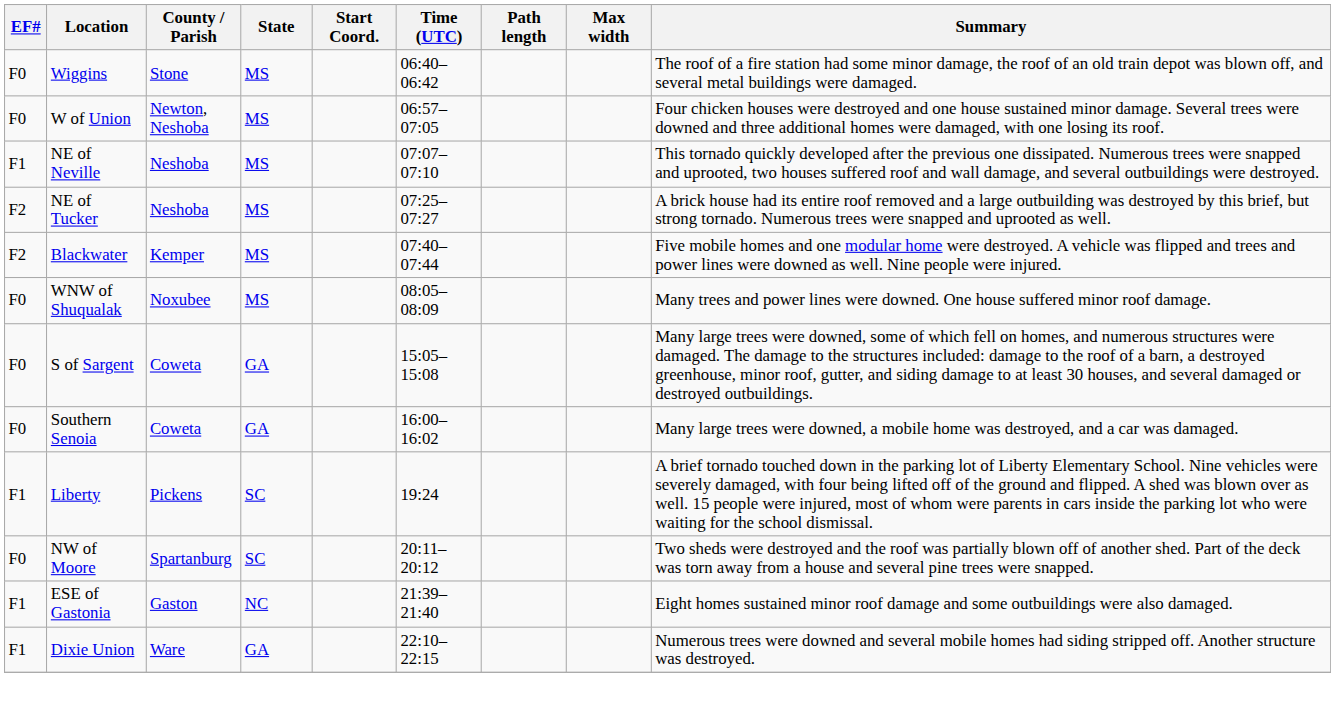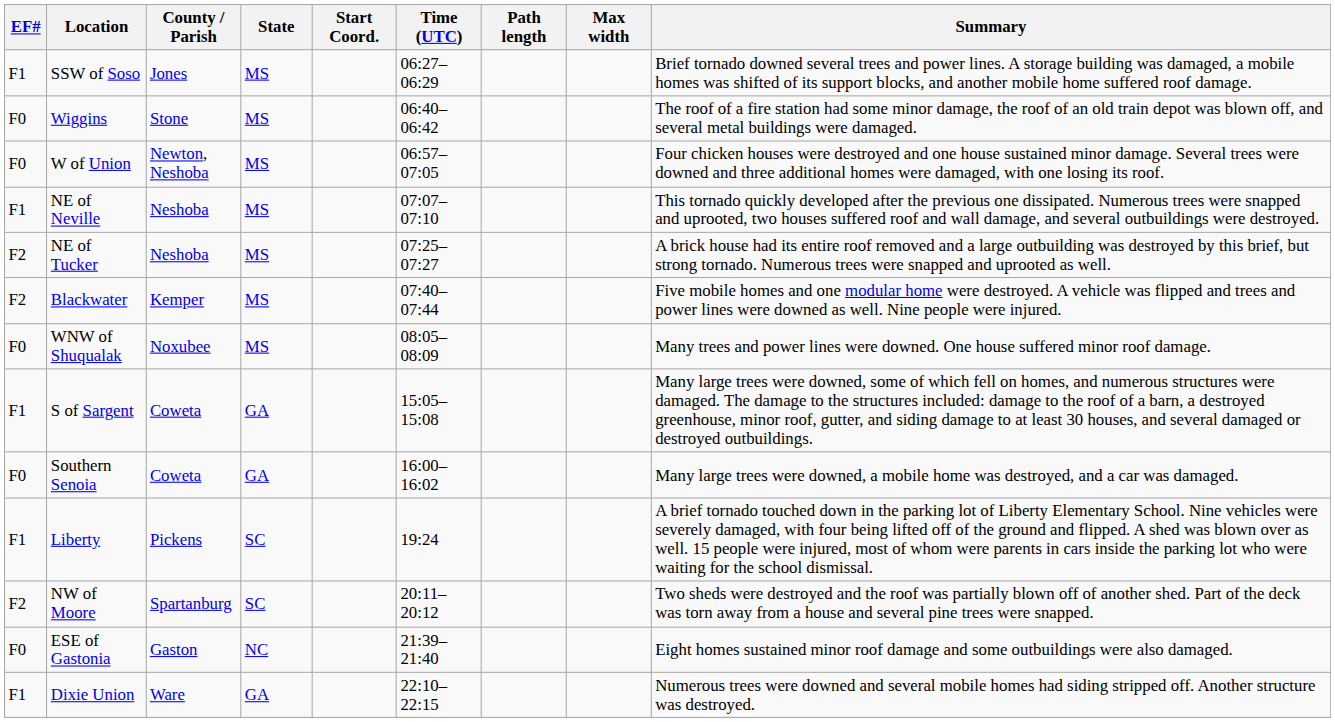+ row: (95, 72)
(17, 364) F0 -> (17, 410) F1
(17, 558) F0 -> (17, 603) F2
(17, 603) F1 -> (17, 649) F0
